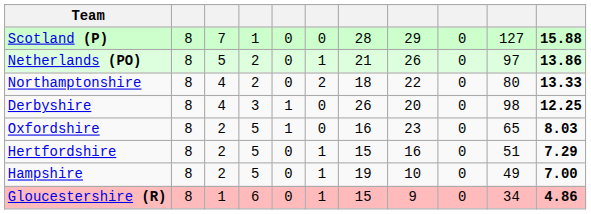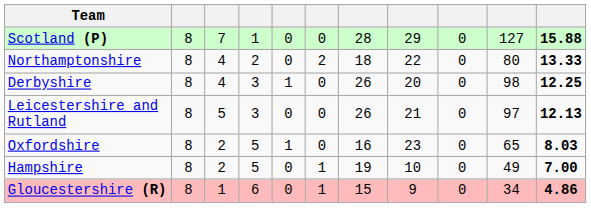- row: (75, 61)
+ row: (83, 115)
- row: (62, 152)
